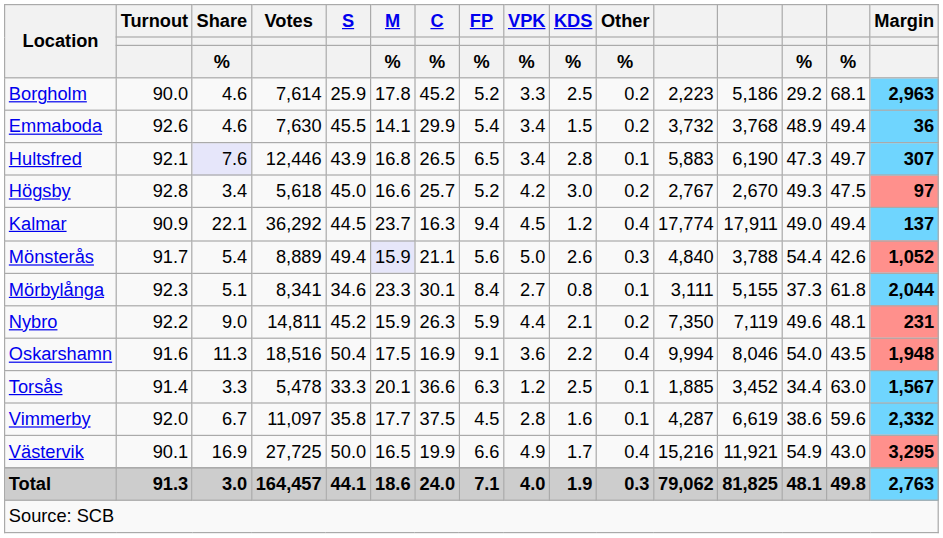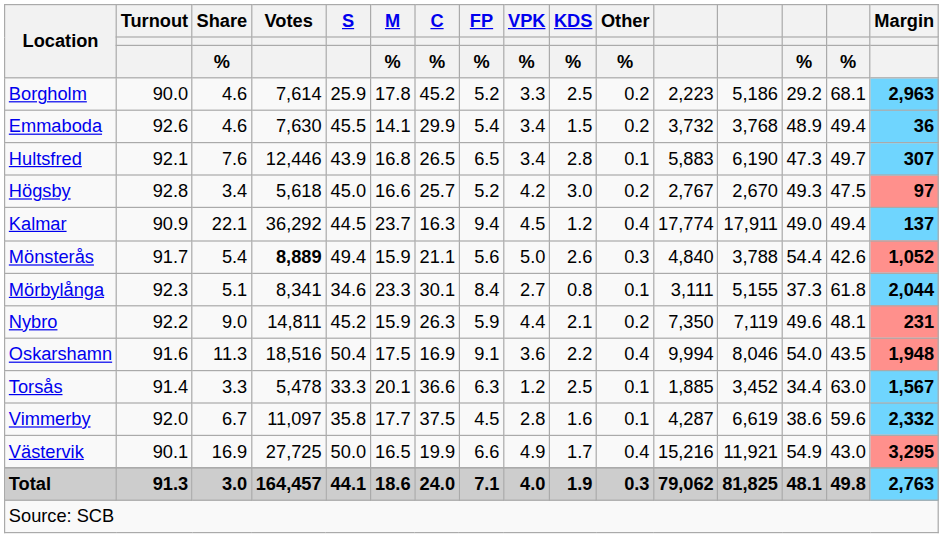(235, 159) lavender background -> (235, 159) no background
(299, 256) normal -> (299, 256) bold
(393, 256) lavender background -> (393, 256) no background
